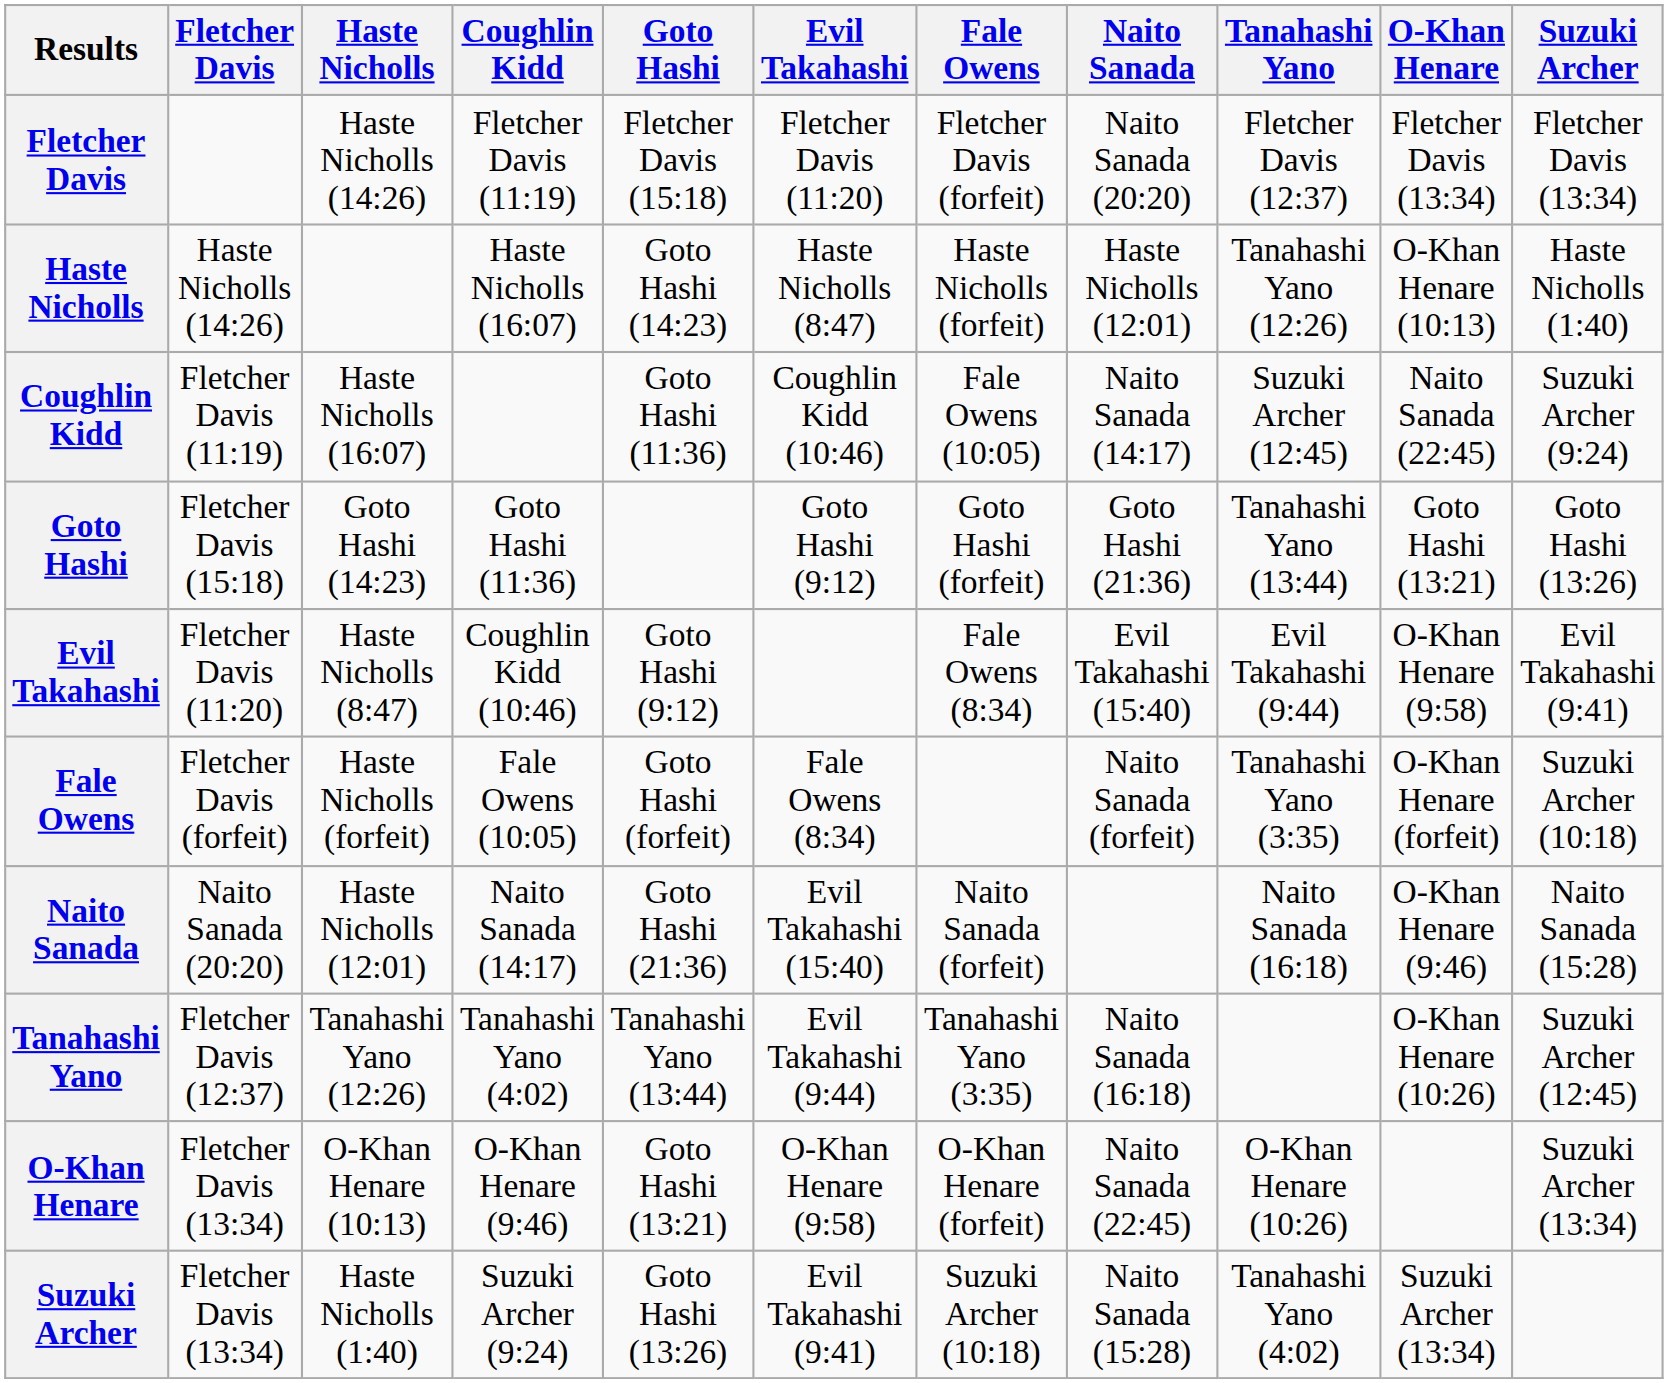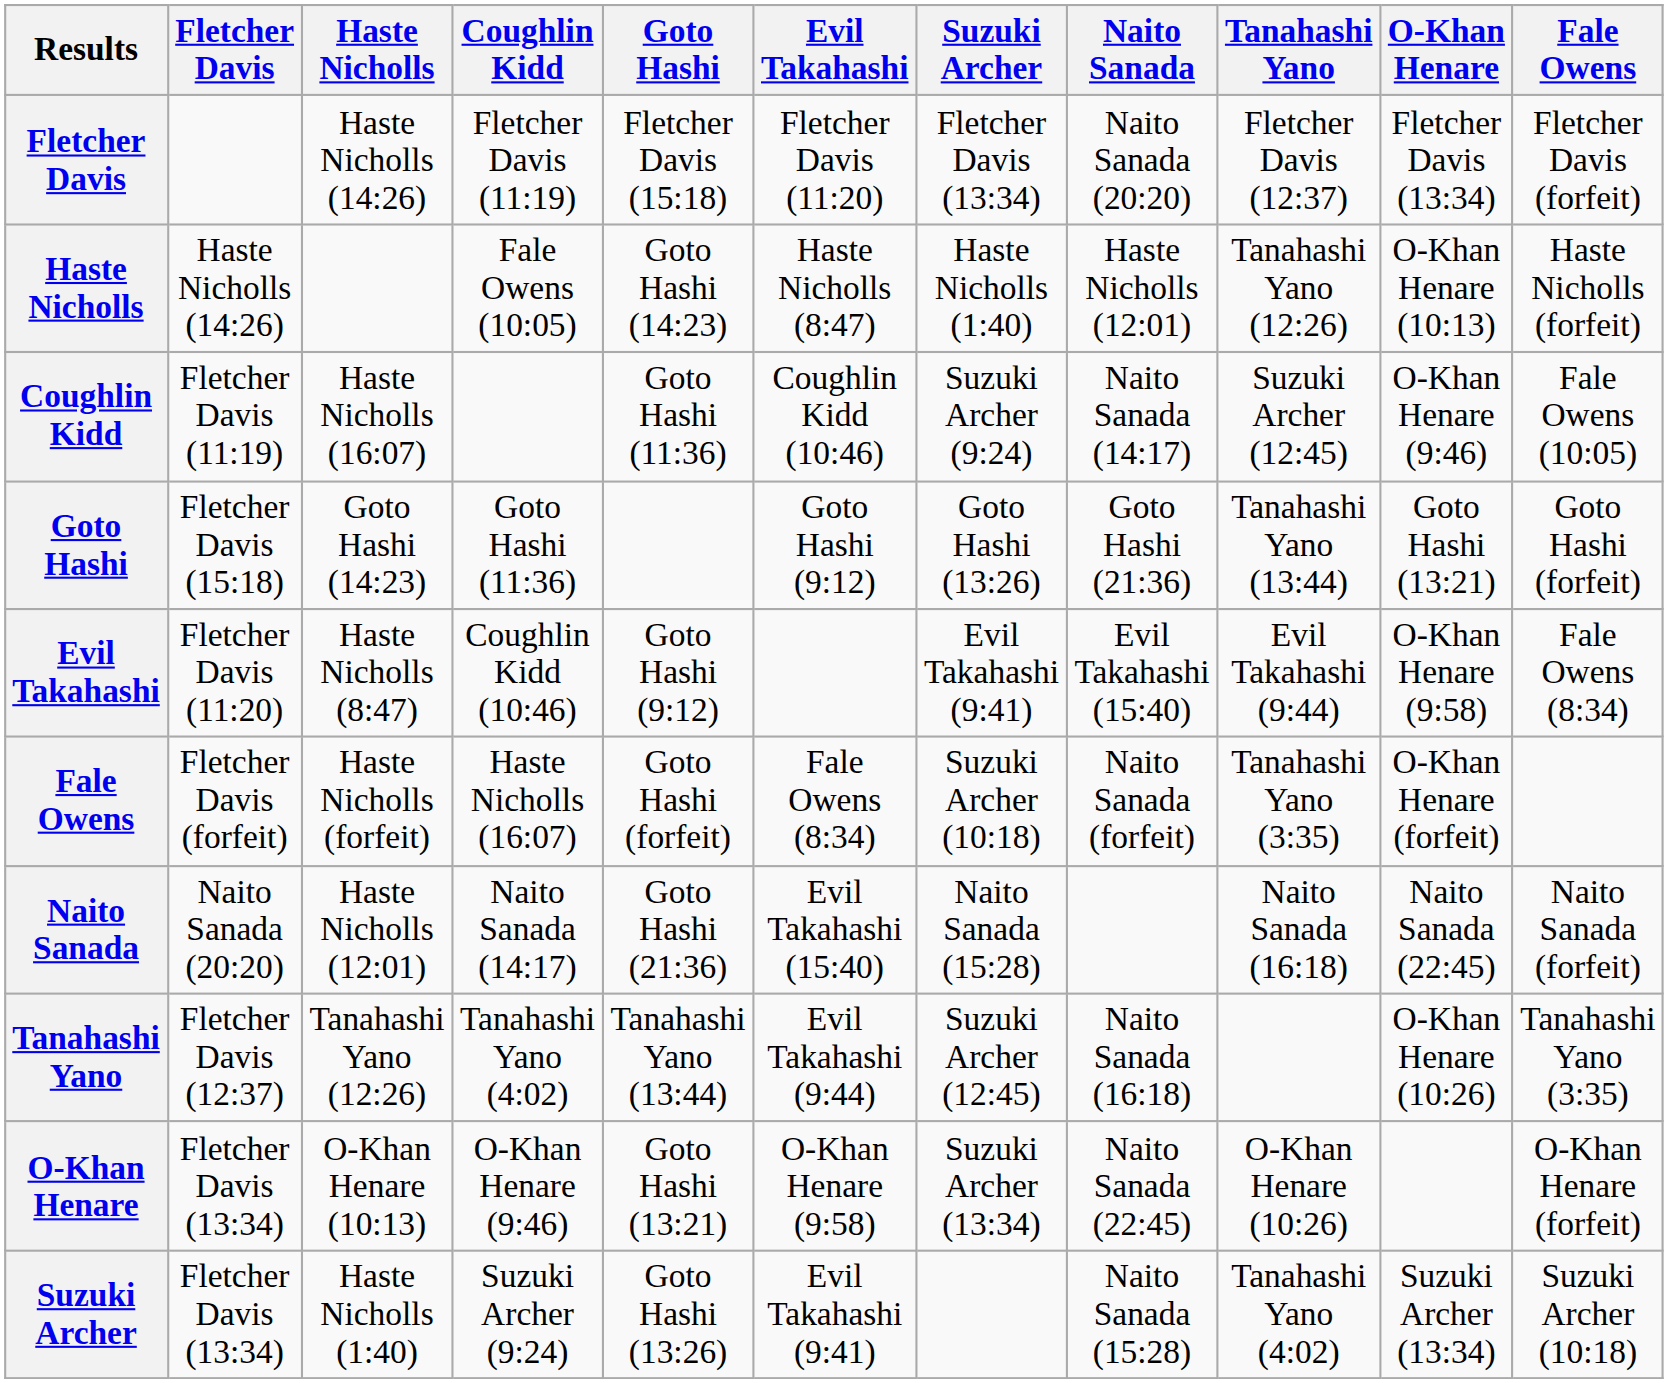columns swapped: (991, 49) <-> (1588, 49)
(527, 287) Haste Nicholls (16:07) -> (528, 287) Fale Owens (10:05)
(1446, 415) Naito Sanada (22:45) -> (1446, 415) O-Khan Henare (9:46)
(528, 800) Fale Owens (10:05) -> (527, 800) Haste Nicholls (16:07)
(1446, 928) O-Khan Henare (9:46) -> (1446, 928) Naito Sanada (22:45)
